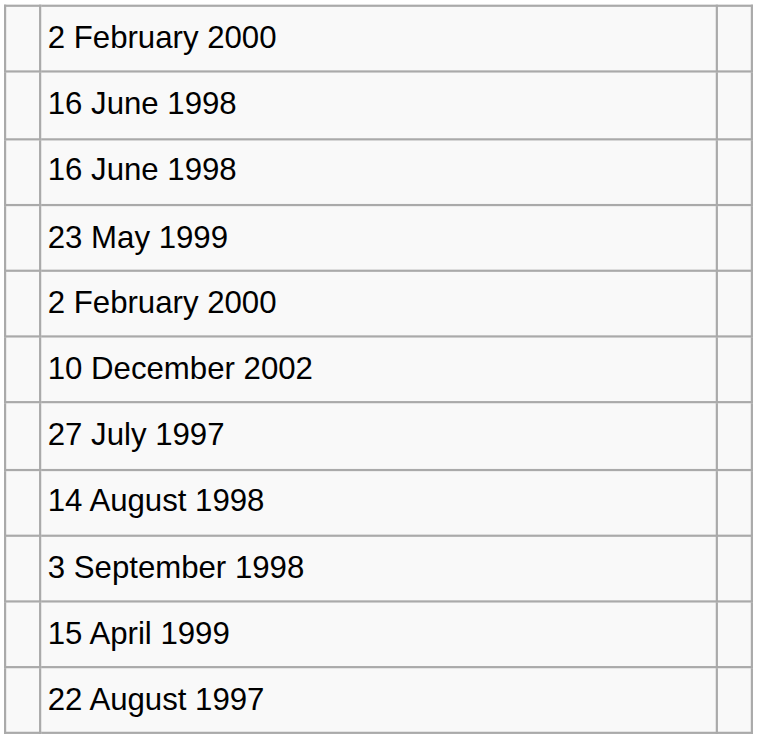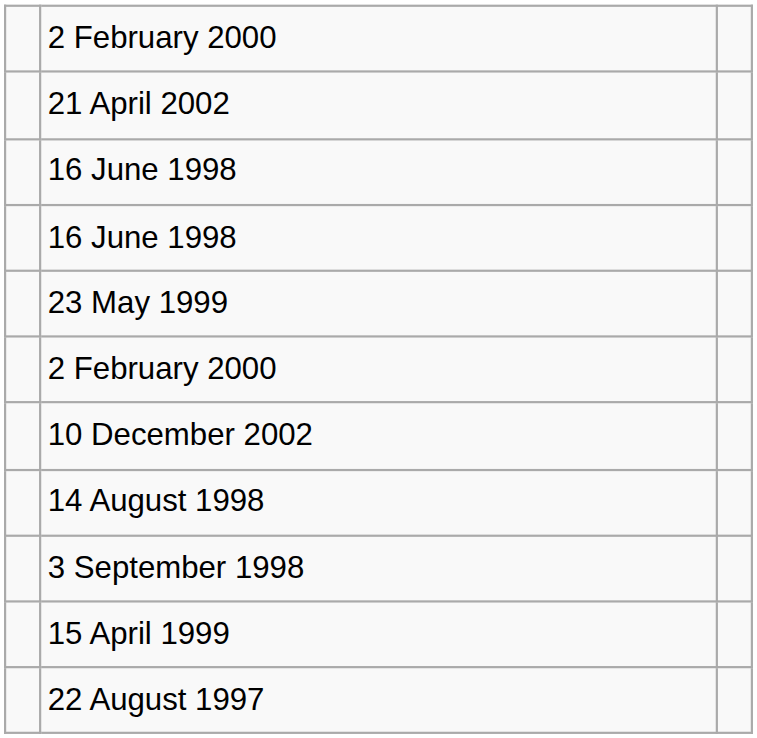+ row: (23, 105)
- row: (23, 436)
